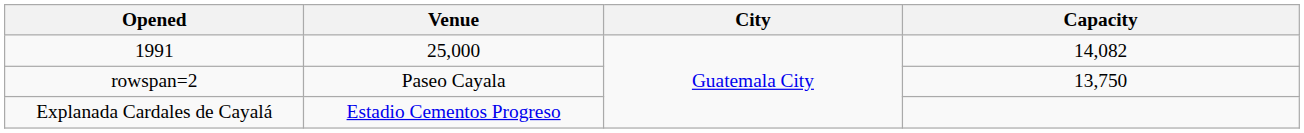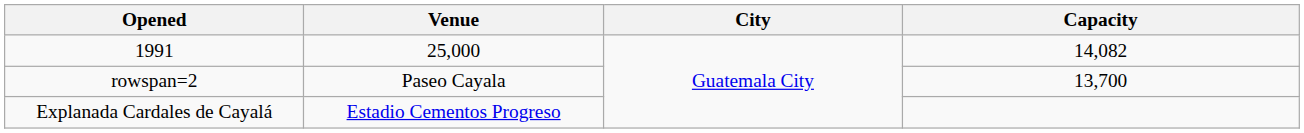(1101, 81) 13,750 -> (1101, 81) 13,700
